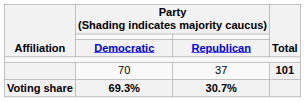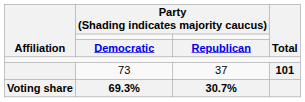(124, 70) 70 -> (124, 70) 73
